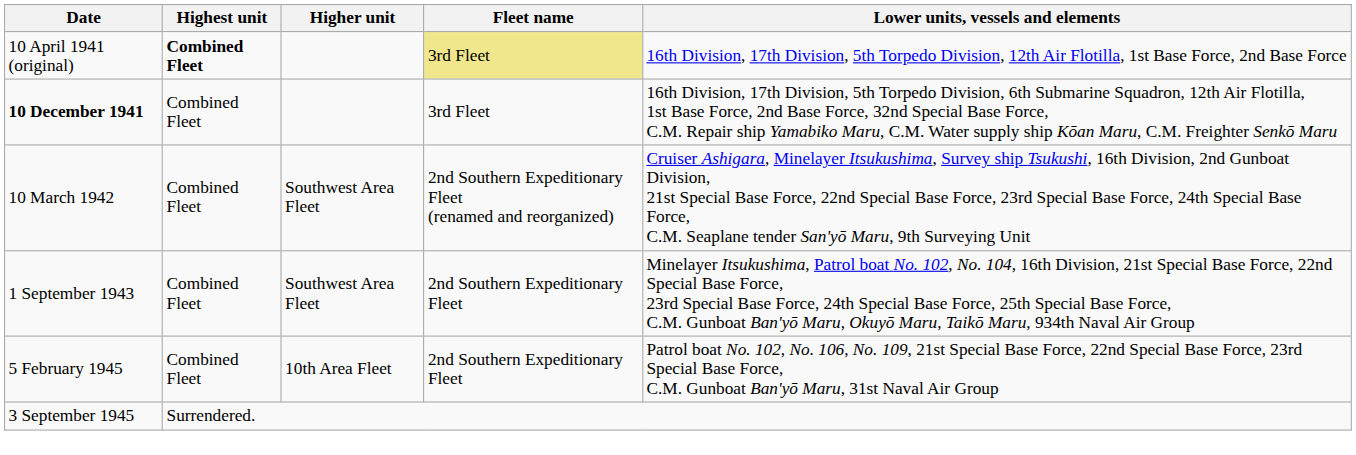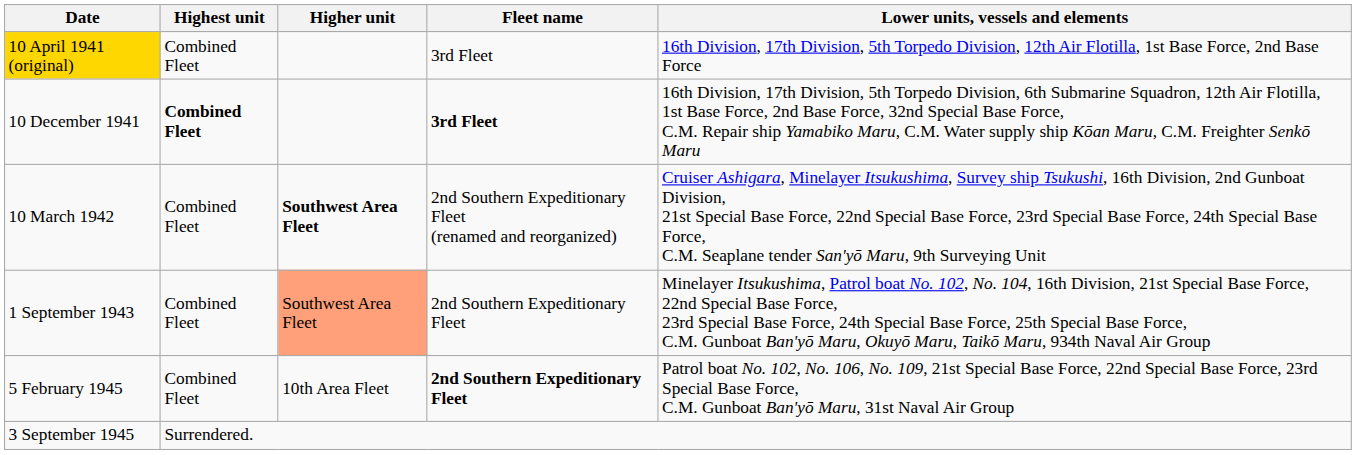(57, 55) no background -> (57, 55) gold background
(205, 55) bold -> (200, 55) normal
(459, 55) khaki background -> (462, 55) no background
(76, 111) bold -> (74, 121) normal
(203, 111) normal -> (203, 121) bold
(459, 111) normal -> (464, 121) bold
(340, 197) normal -> (340, 217) bold
(340, 293) no background -> (337, 312) lightsalmon background
(525, 369) normal -> (536, 388) bold
